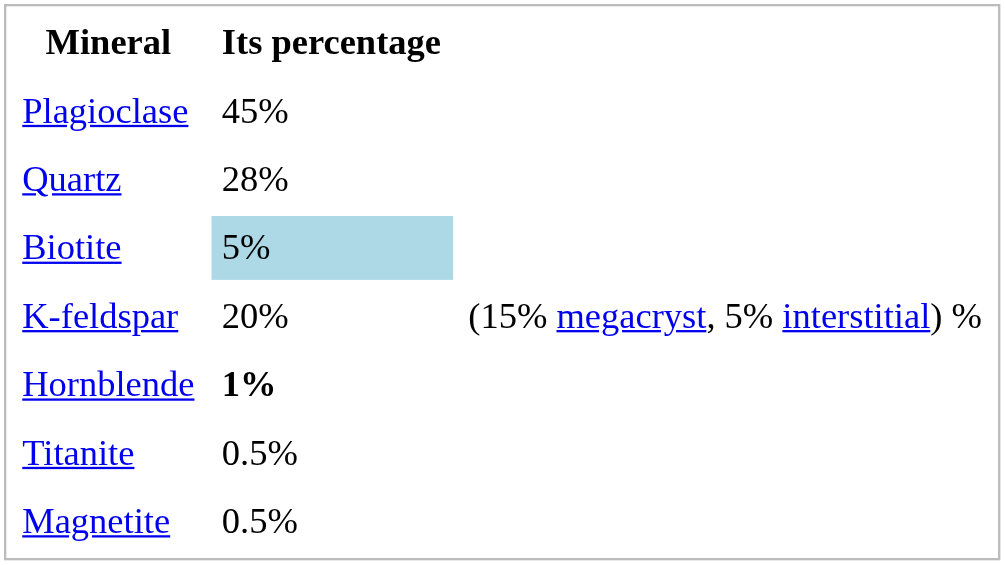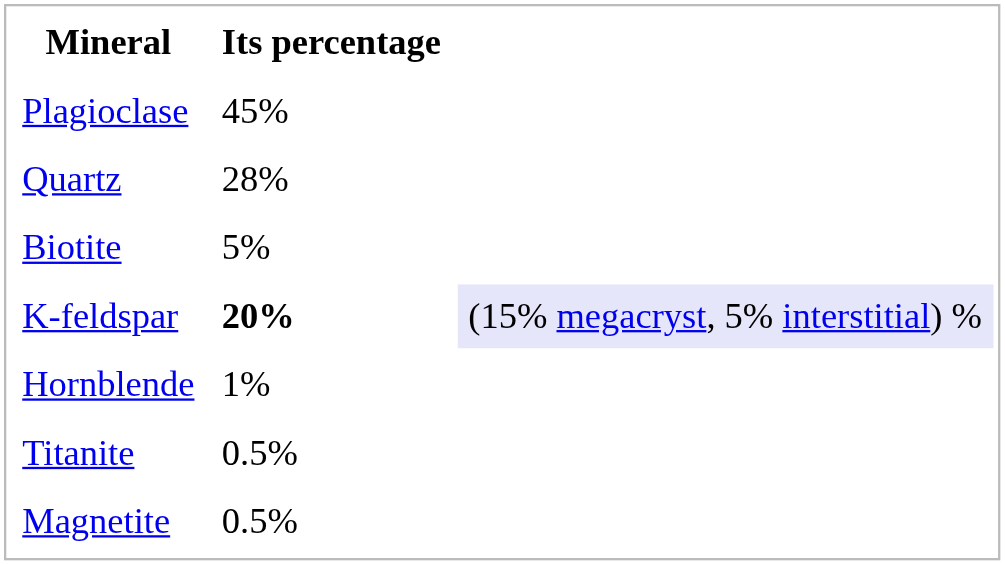(246, 247) lightblue background -> (246, 247) no background
(255, 315) normal -> (258, 315) bold
(725, 315) no background -> (725, 315) lavender background
(249, 384) bold -> (246, 384) normal
